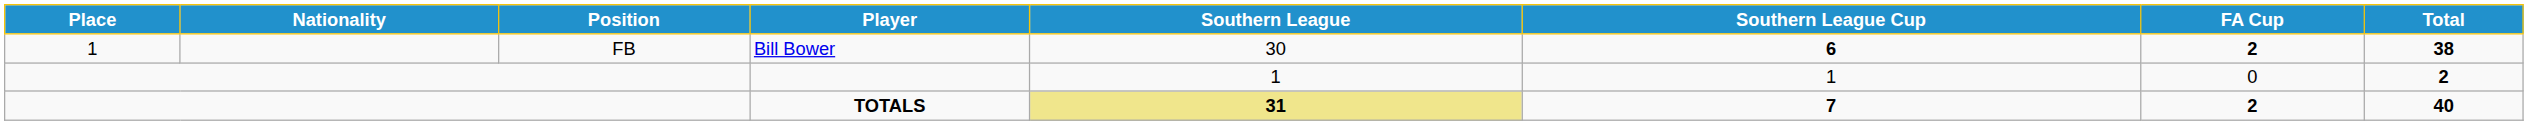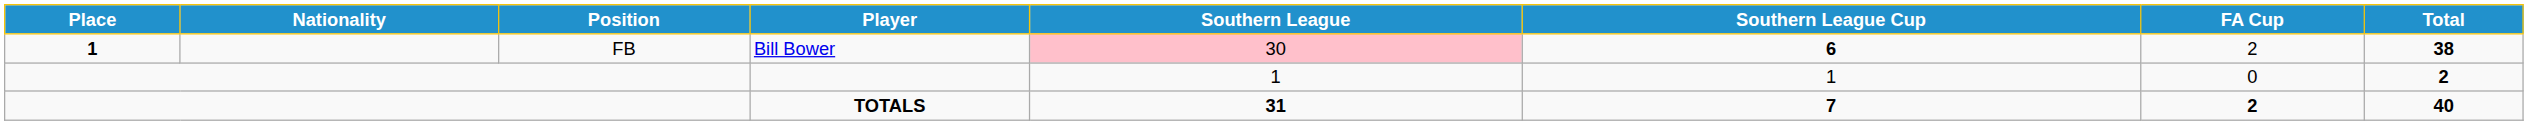(92, 48) normal -> (92, 48) bold
(1276, 48) no background -> (1276, 48) pink background
(2252, 48) bold -> (2252, 48) normal
(1276, 106) khaki background -> (1276, 106) no background
